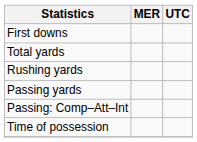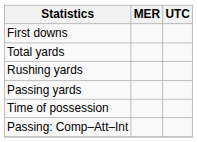rows swapped: (68, 108) <-> (58, 127)
